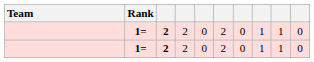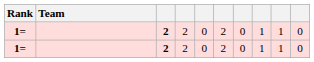columns swapped: (141, 13) <-> (20, 13)
